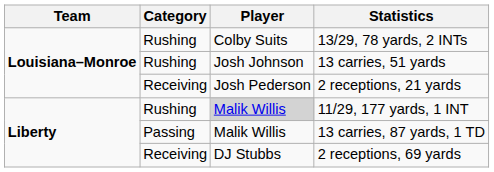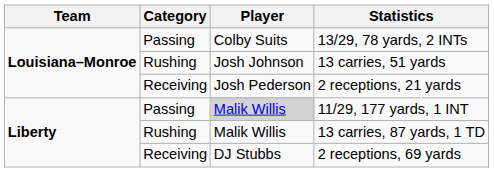(170, 39) Rushing -> (169, 39) Passing
(170, 108) Rushing -> (169, 108) Passing
(169, 132) Passing -> (170, 132) Rushing
